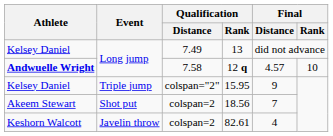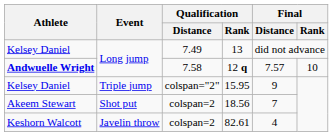(275, 67) 4.57 -> (275, 67) 7.57
